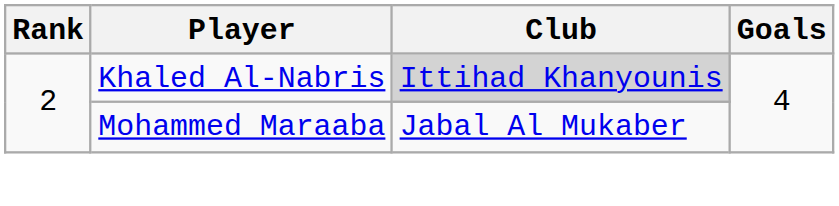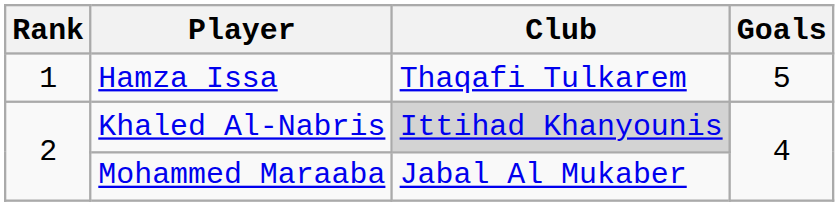+ row: (188, 78)
